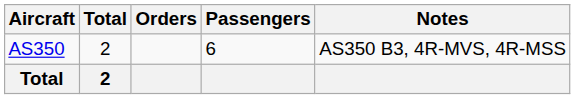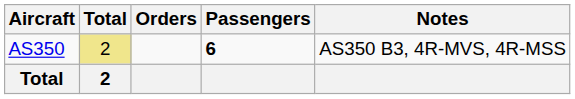(105, 49) no background -> (105, 49) khaki background
(211, 49) normal -> (211, 49) bold
